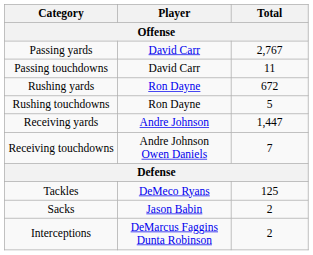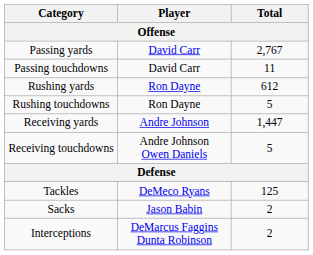(270, 86) 672 -> (270, 86) 612
(270, 148) 7 -> (270, 148) 5
